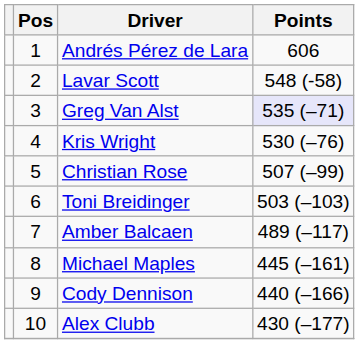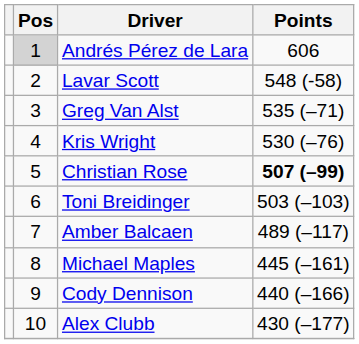(36, 50) no background -> (36, 50) lightgrey background
(303, 111) lavender background -> (303, 111) no background
(303, 172) normal -> (303, 172) bold
